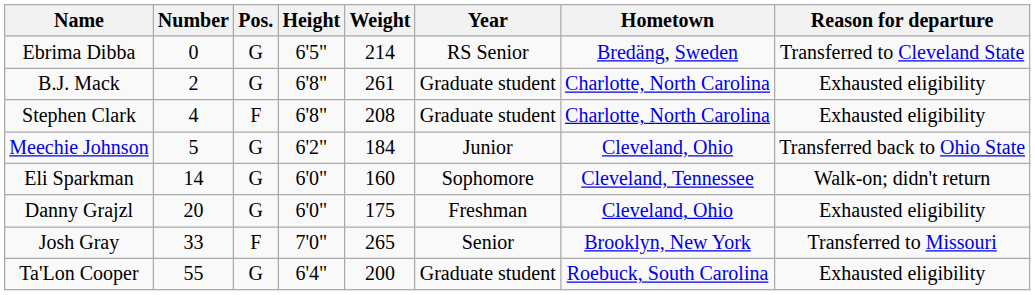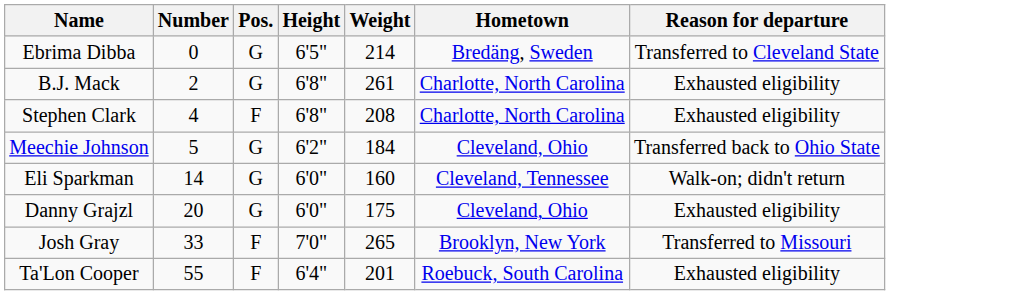- column: (488, 20)
(256, 274) G -> (256, 274) F
(380, 274) 200 -> (380, 274) 201
